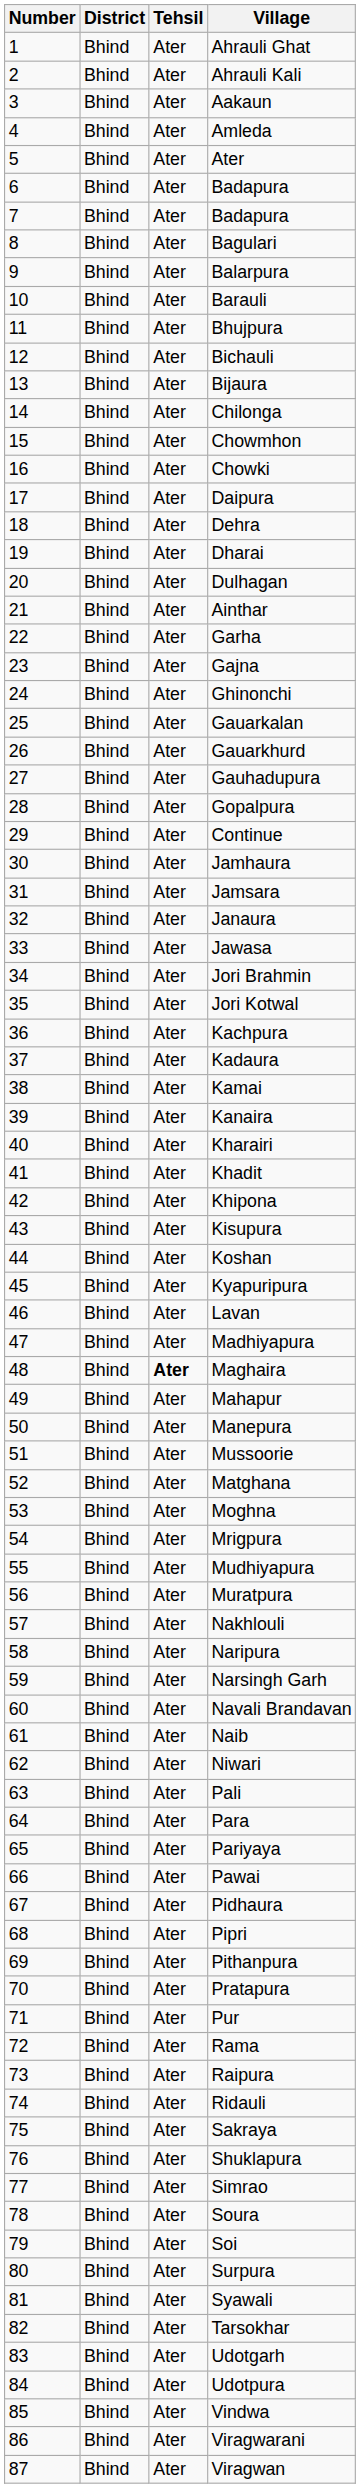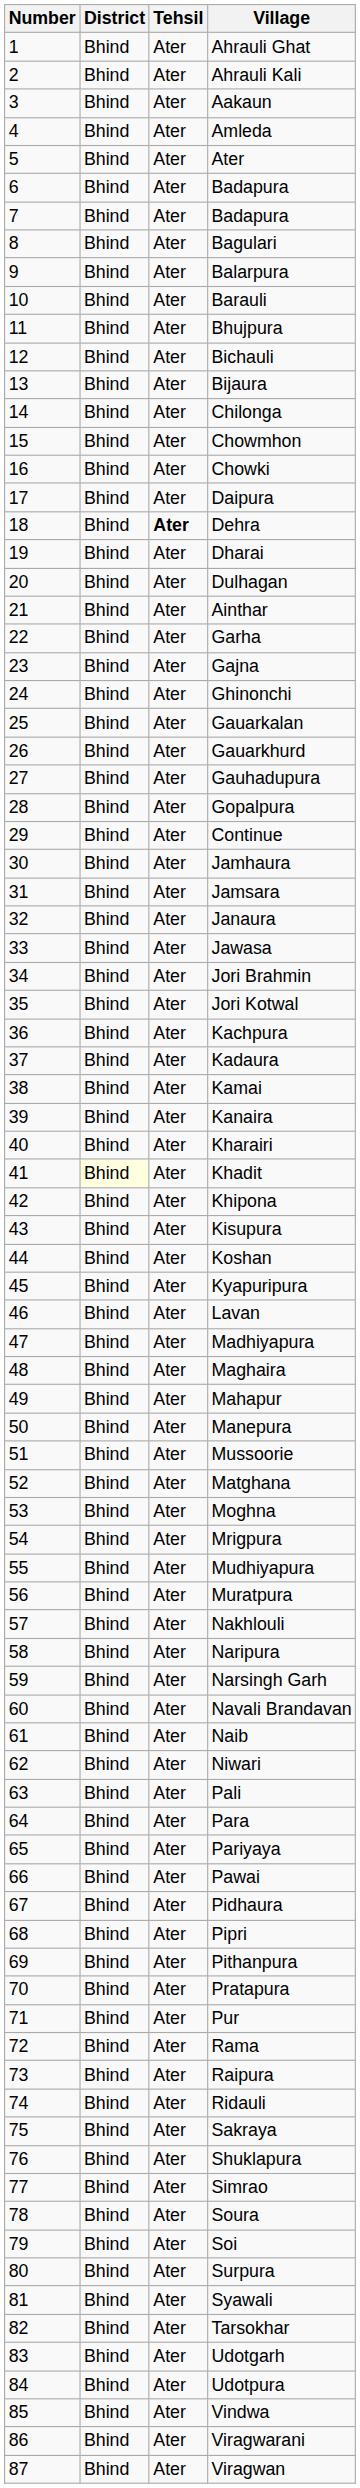(170, 525) normal -> (171, 525) bold
(107, 1173) no background -> (107, 1173) lightyellow background
(171, 1370) bold -> (170, 1370) normal
